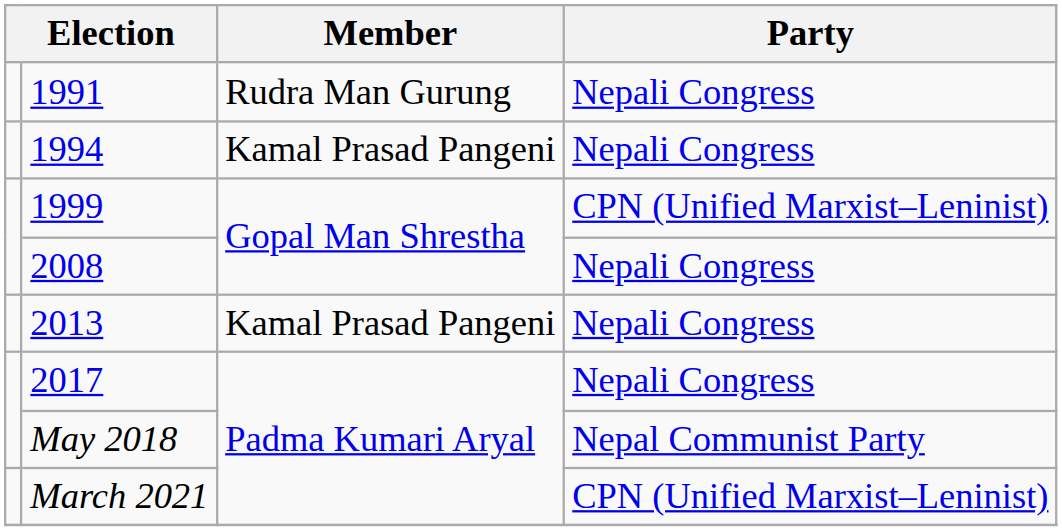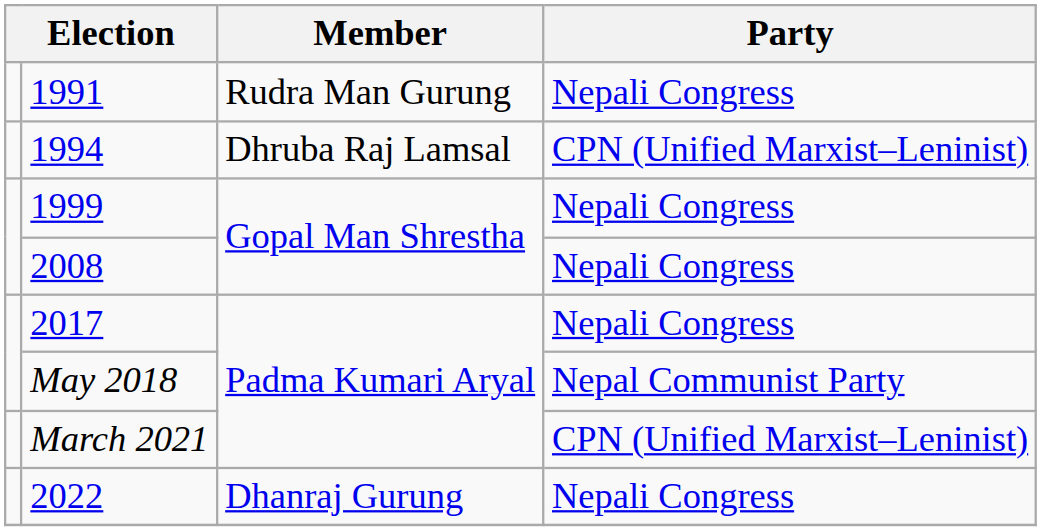(390, 149) Kamal Prasad Pangeni -> (368, 149) Dhruba Raj Lamsal
(693, 149) Nepali Congress -> (790, 149) CPN (Unified Marxist–Leninist)
(810, 206) CPN (Unified Marxist–Leninist) -> (673, 206) Nepali Congress
- row: (67, 322)
+ row: (67, 496)
